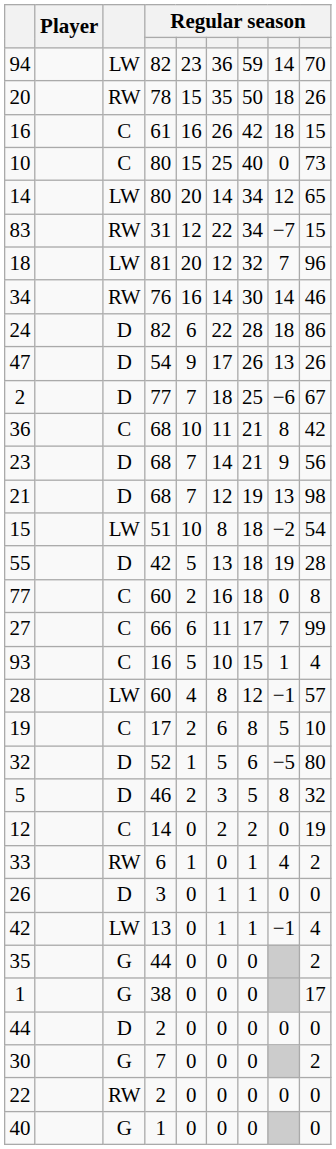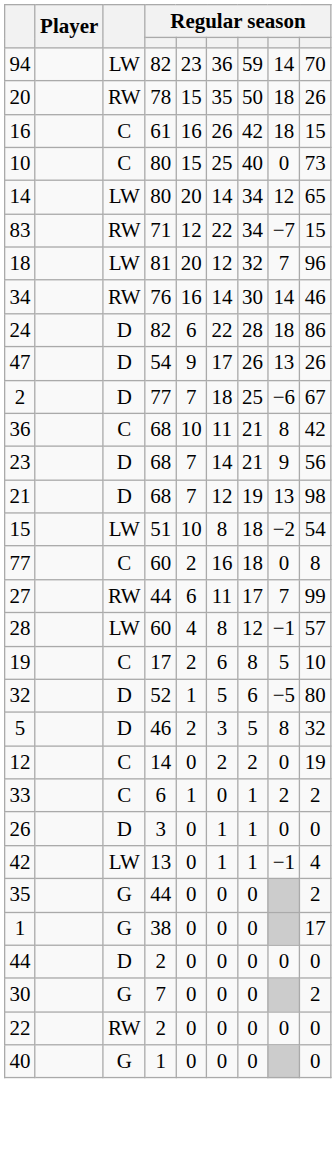(161, 230) 31 -> (161, 230) 71
- row: (20, 562)
(124, 629) C -> (124, 595) RW
(161, 629) 66 -> (161, 595) 44
- row: (20, 662)
(124, 861) RW -> (124, 795) C
(284, 861) 4 -> (284, 795) 2
